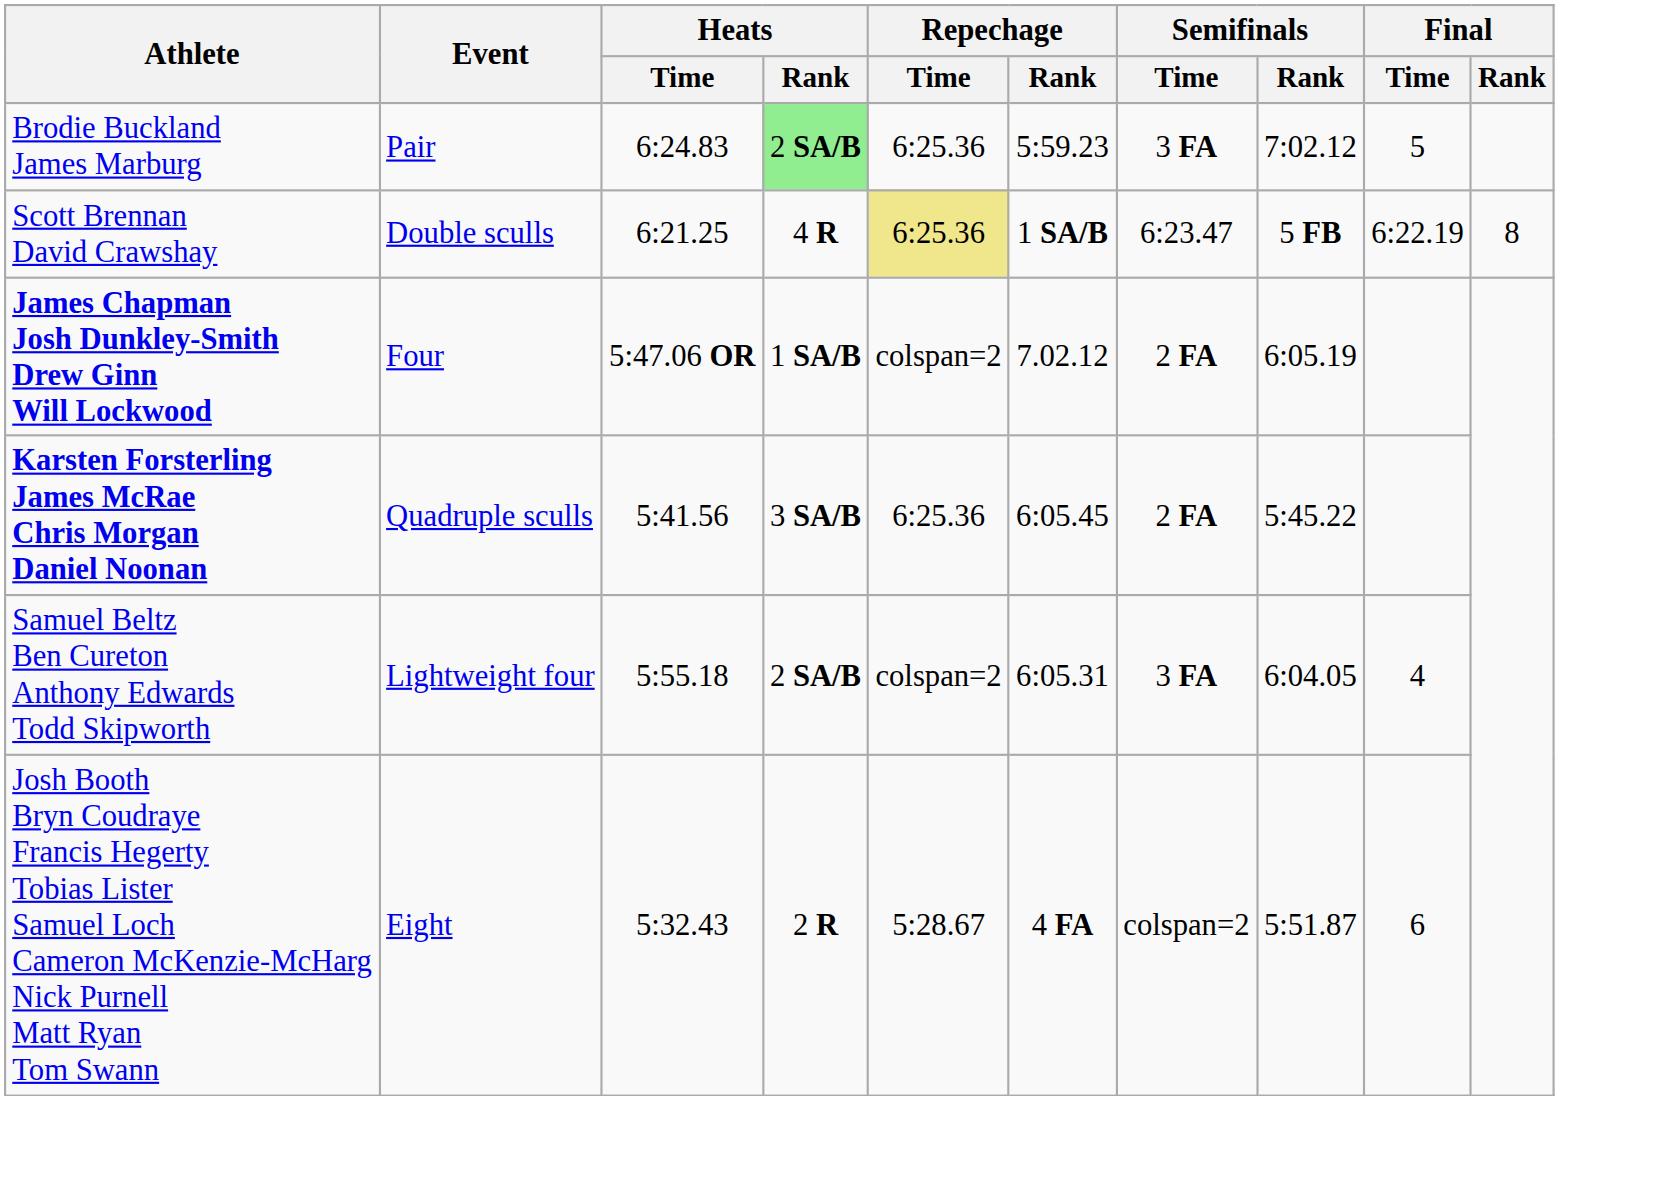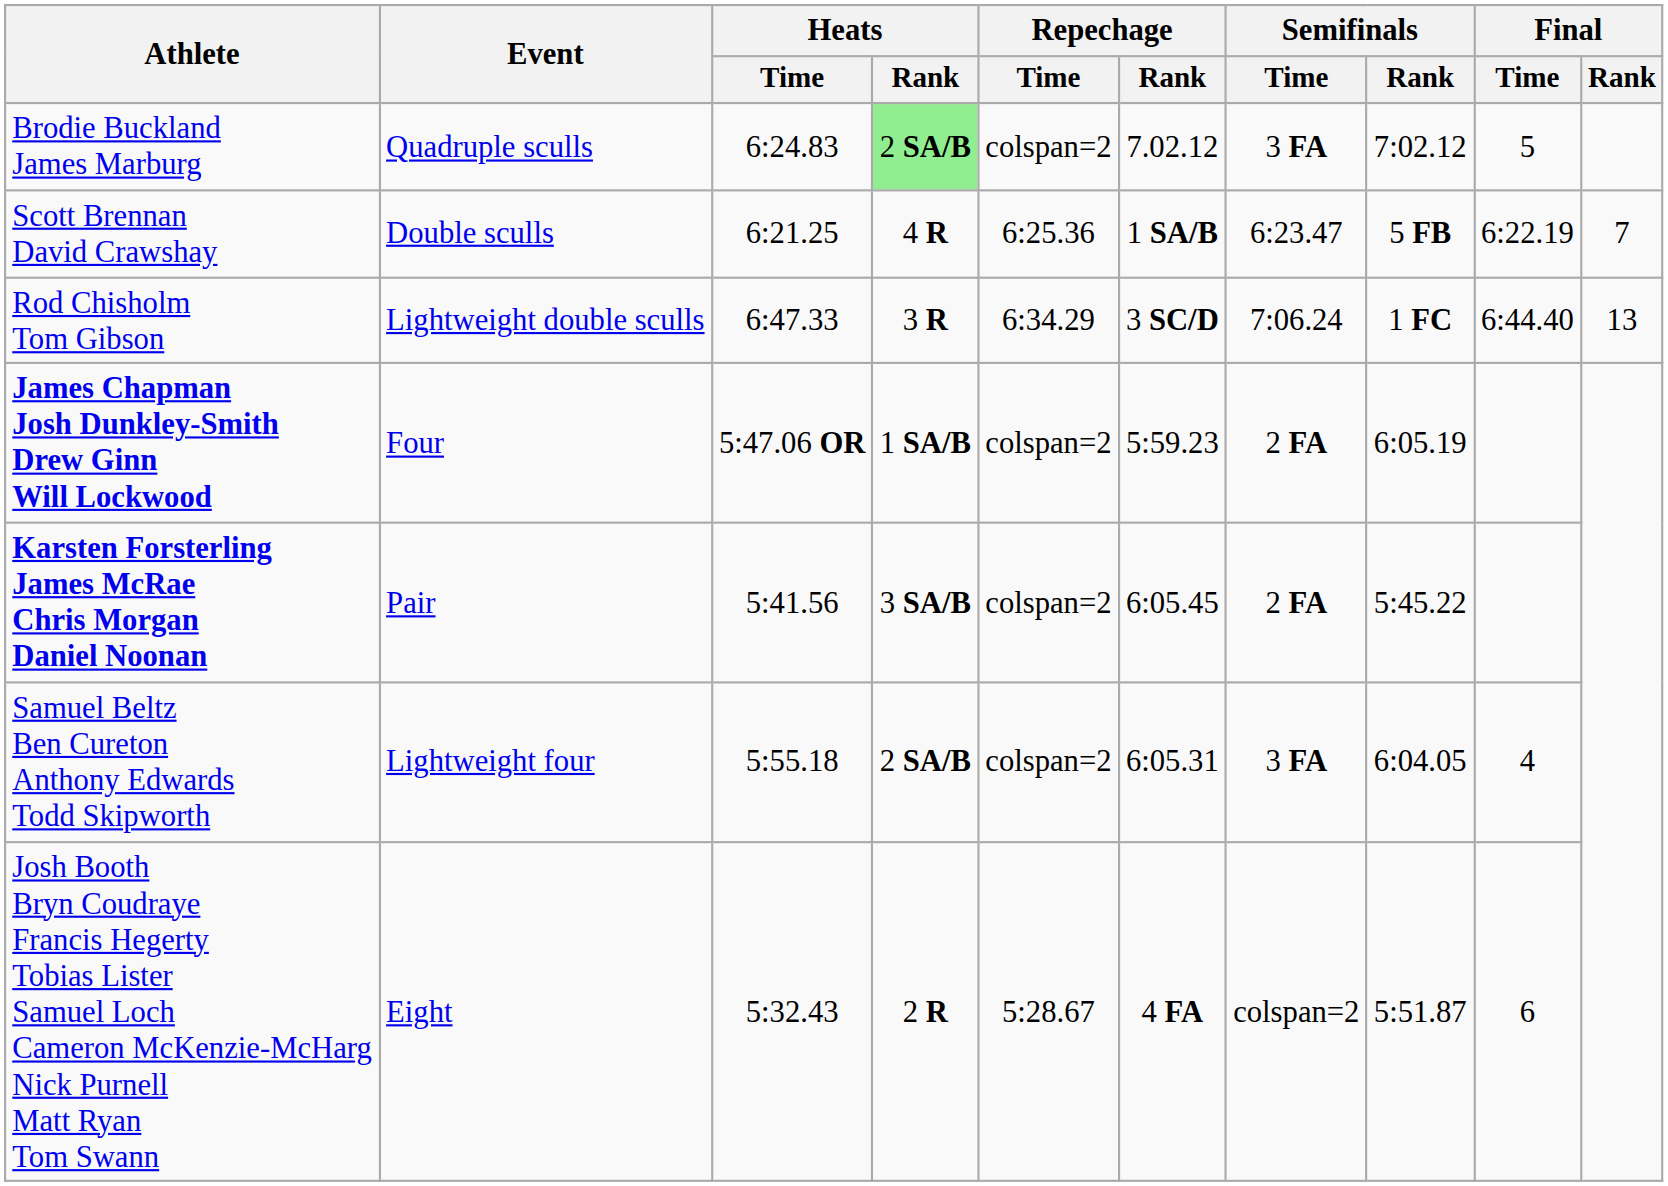(411, 146) Pair -> (490, 146) Quadruple sculls
(939, 146) 6:25.36 -> (1048, 146) colspan=2
(1062, 146) 5:59.23 -> (1172, 146) 7.02.12
(939, 233) khaki background -> (1048, 233) no background
(1512, 233) 8 -> (1622, 233) 7
+ row: (101, 320)
(1062, 356) 7.02.12 -> (1172, 443) 5:59.23
(490, 515) Quadruple sculls -> (411, 602) Pair
(939, 515) 6:25.36 -> (1048, 602) colspan=2
